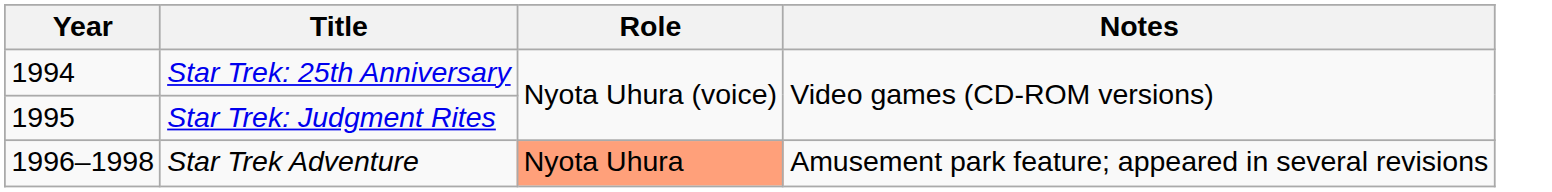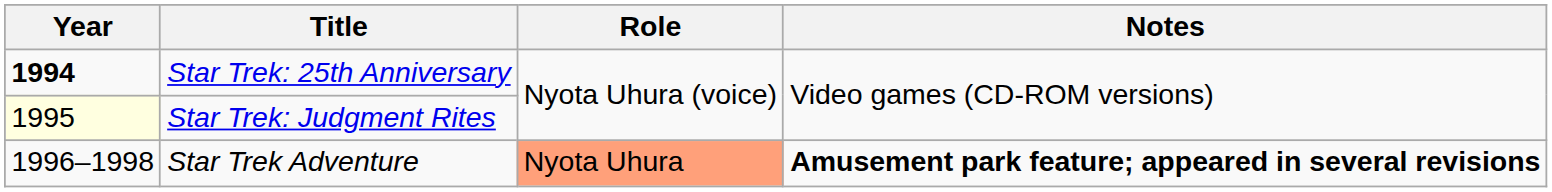(43, 72) normal -> (43, 72) bold
(43, 117) no background -> (43, 117) lightyellow background
(1139, 162) normal -> (1165, 162) bold
